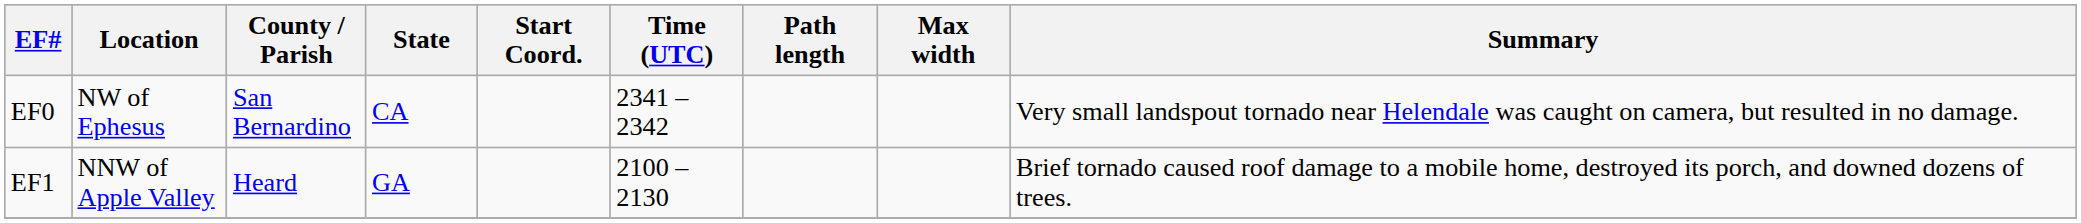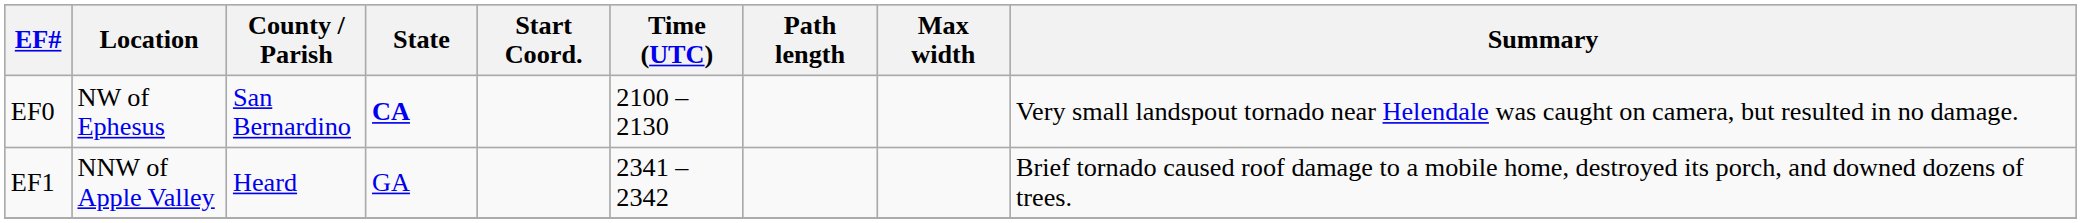(390, 111) normal -> (391, 111) bold
(652, 111) 2341 – 2342 -> (652, 111) 2100 – 2130
(652, 182) 2100 – 2130 -> (652, 182) 2341 – 2342
